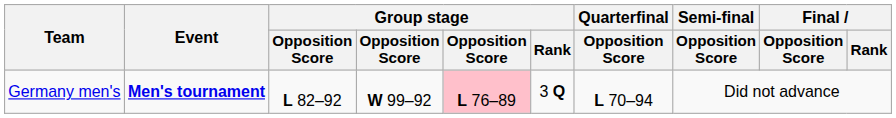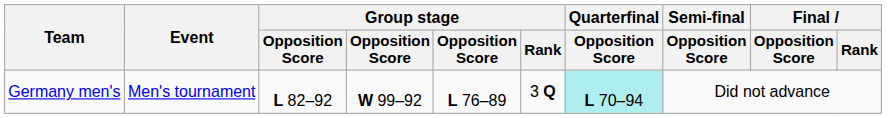(197, 92) bold -> (192, 92) normal
(487, 101) pink background -> (477, 101) no background
(624, 101) no background -> (614, 101) paleturquoise background
